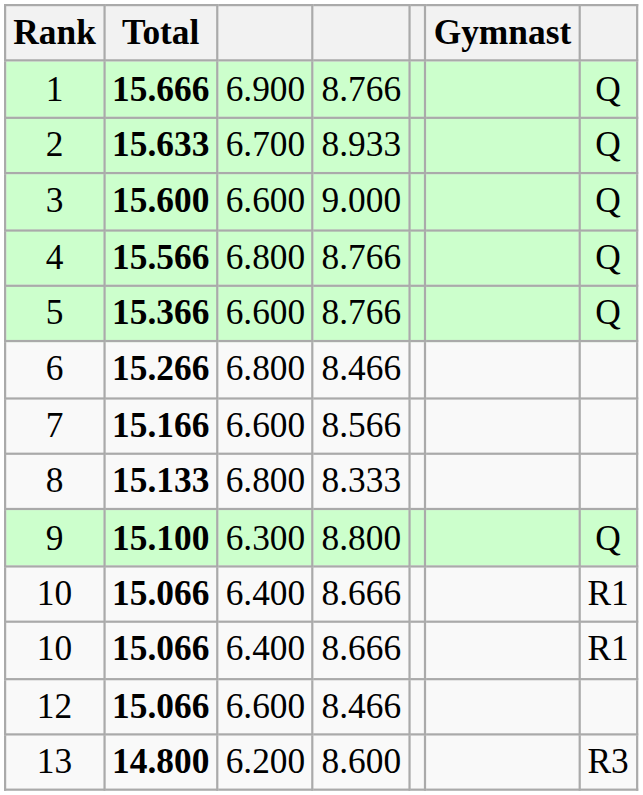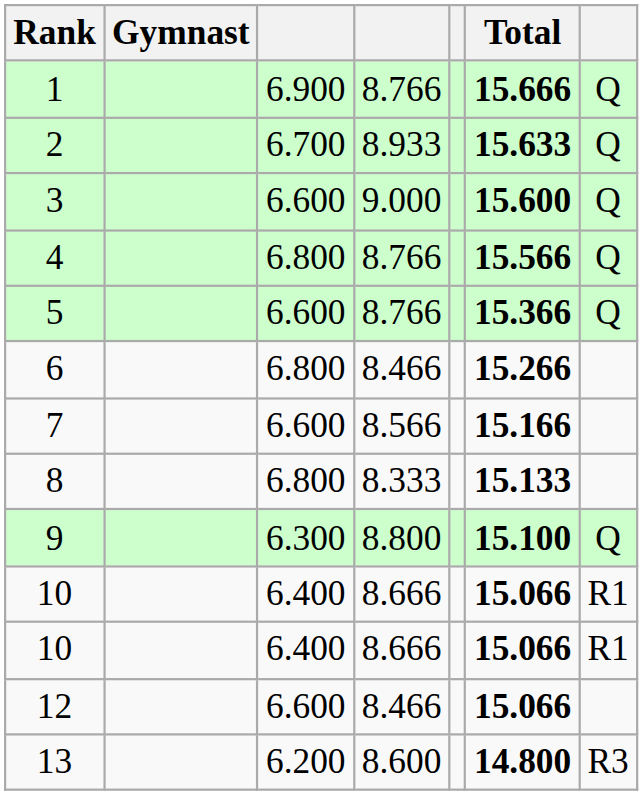columns swapped: (502, 32) <-> (161, 32)
